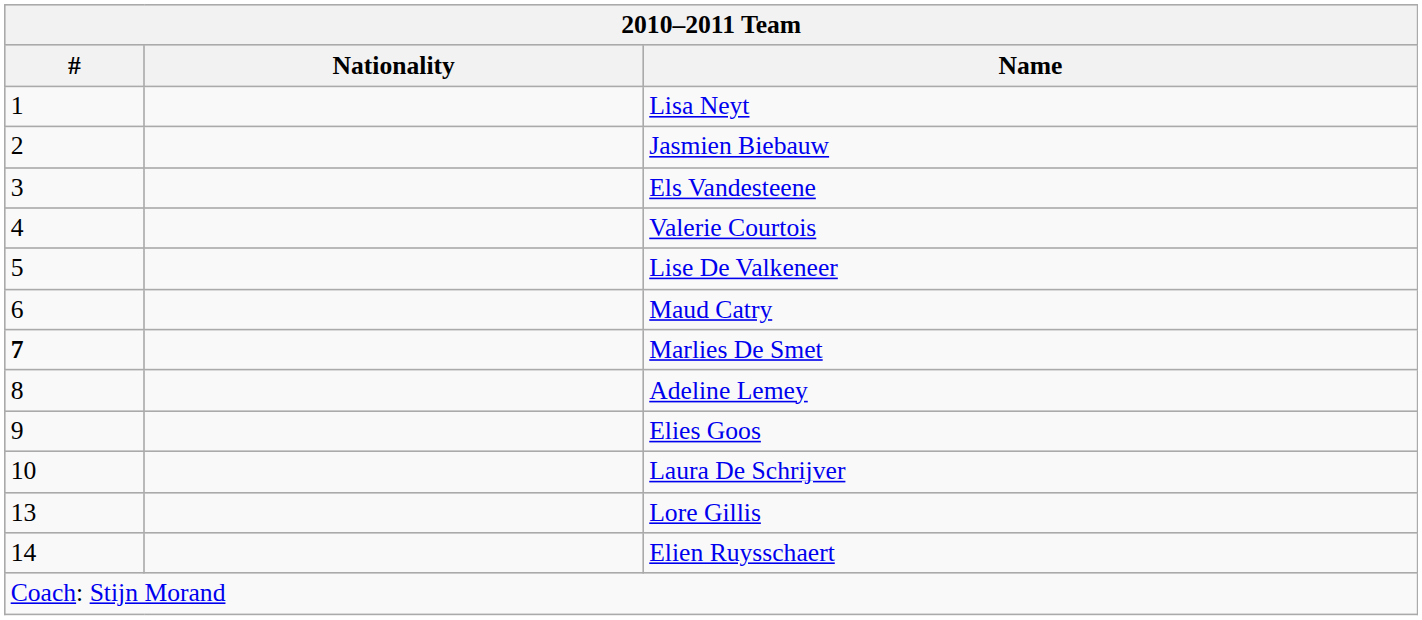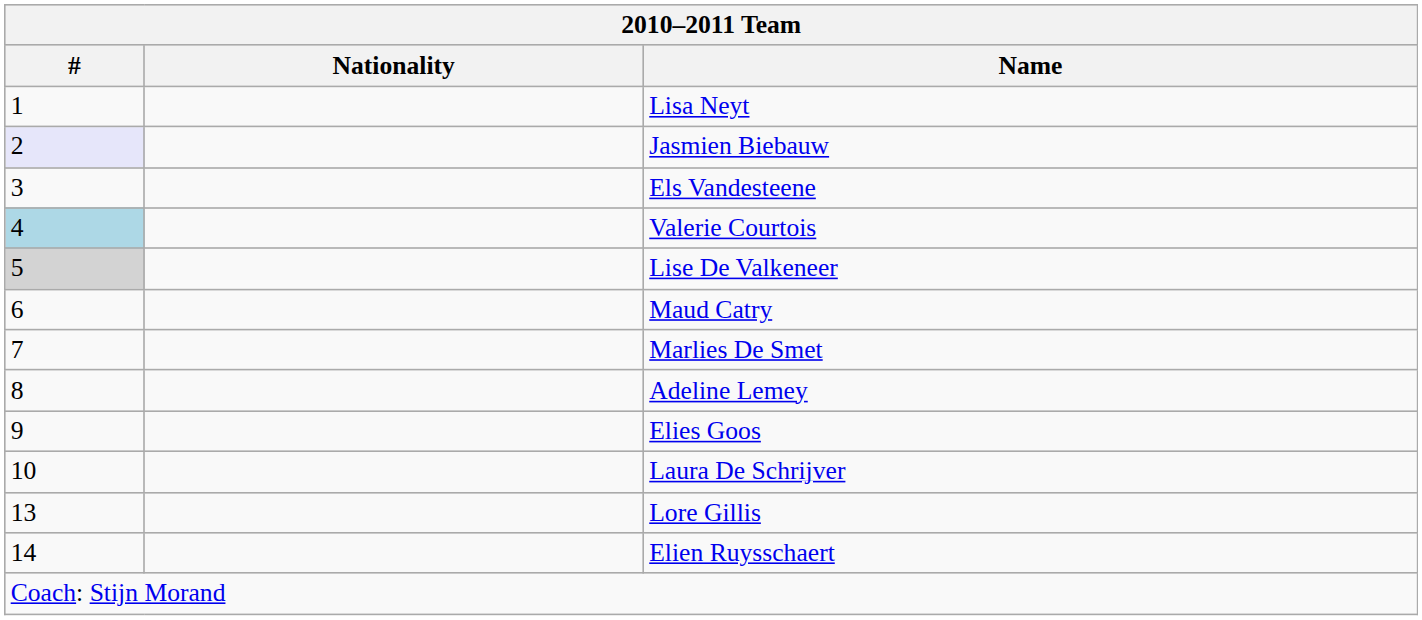(17, 146) no background -> (17, 146) lavender background
(17, 227) no background -> (17, 227) lightblue background
(17, 268) no background -> (17, 268) lightgrey background
(17, 349) bold -> (17, 349) normal
